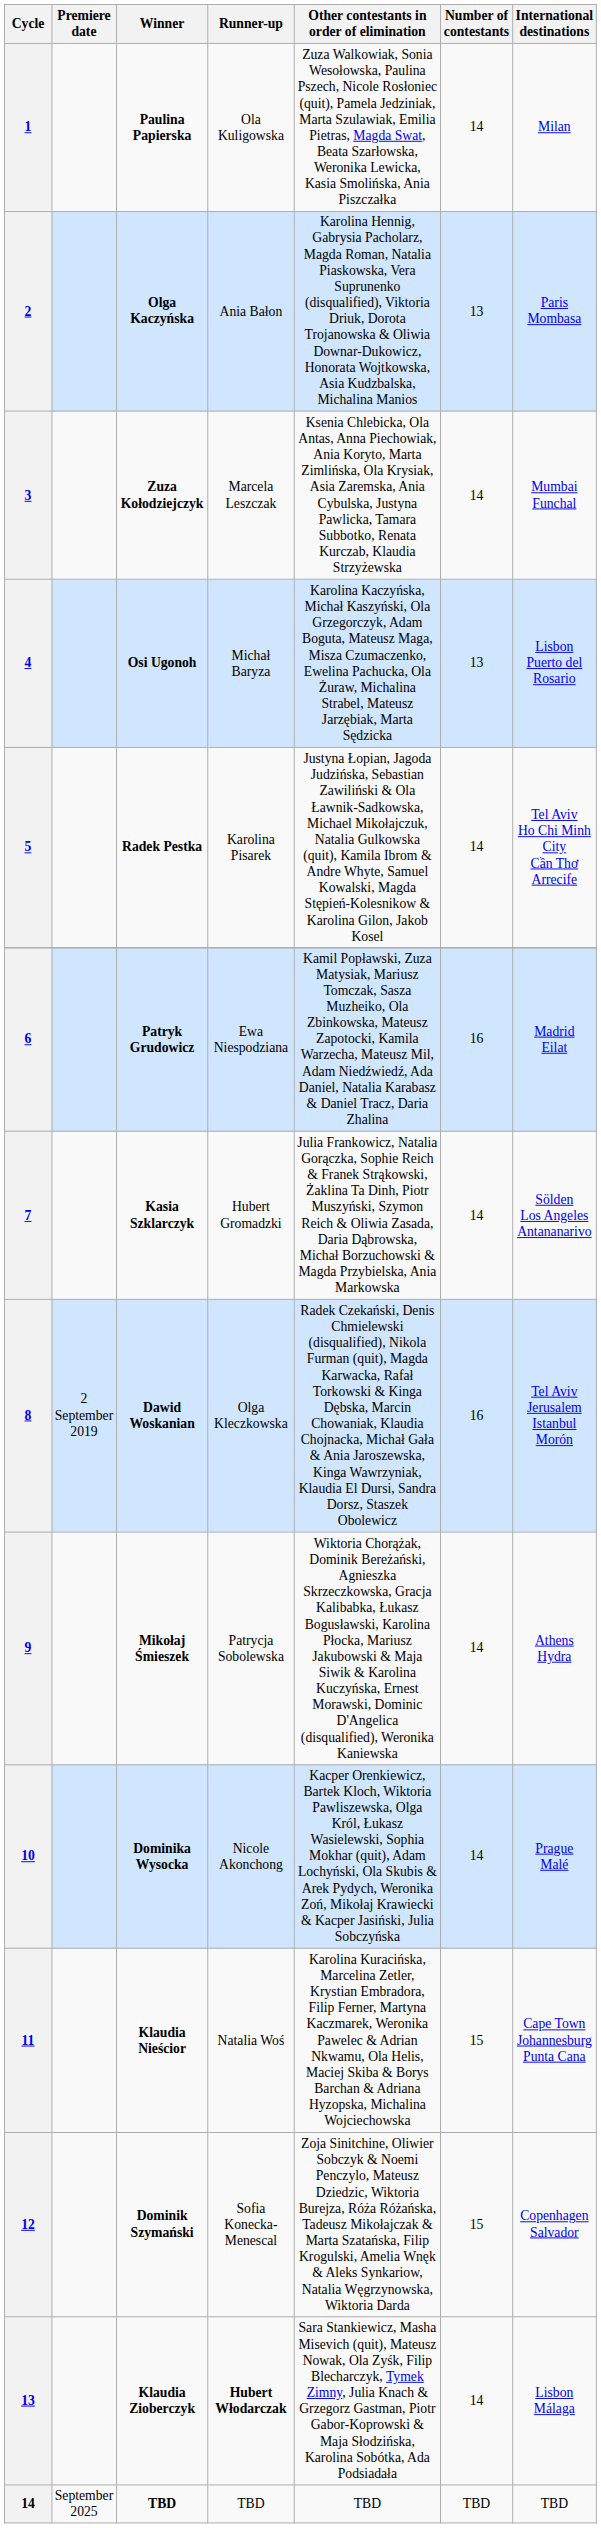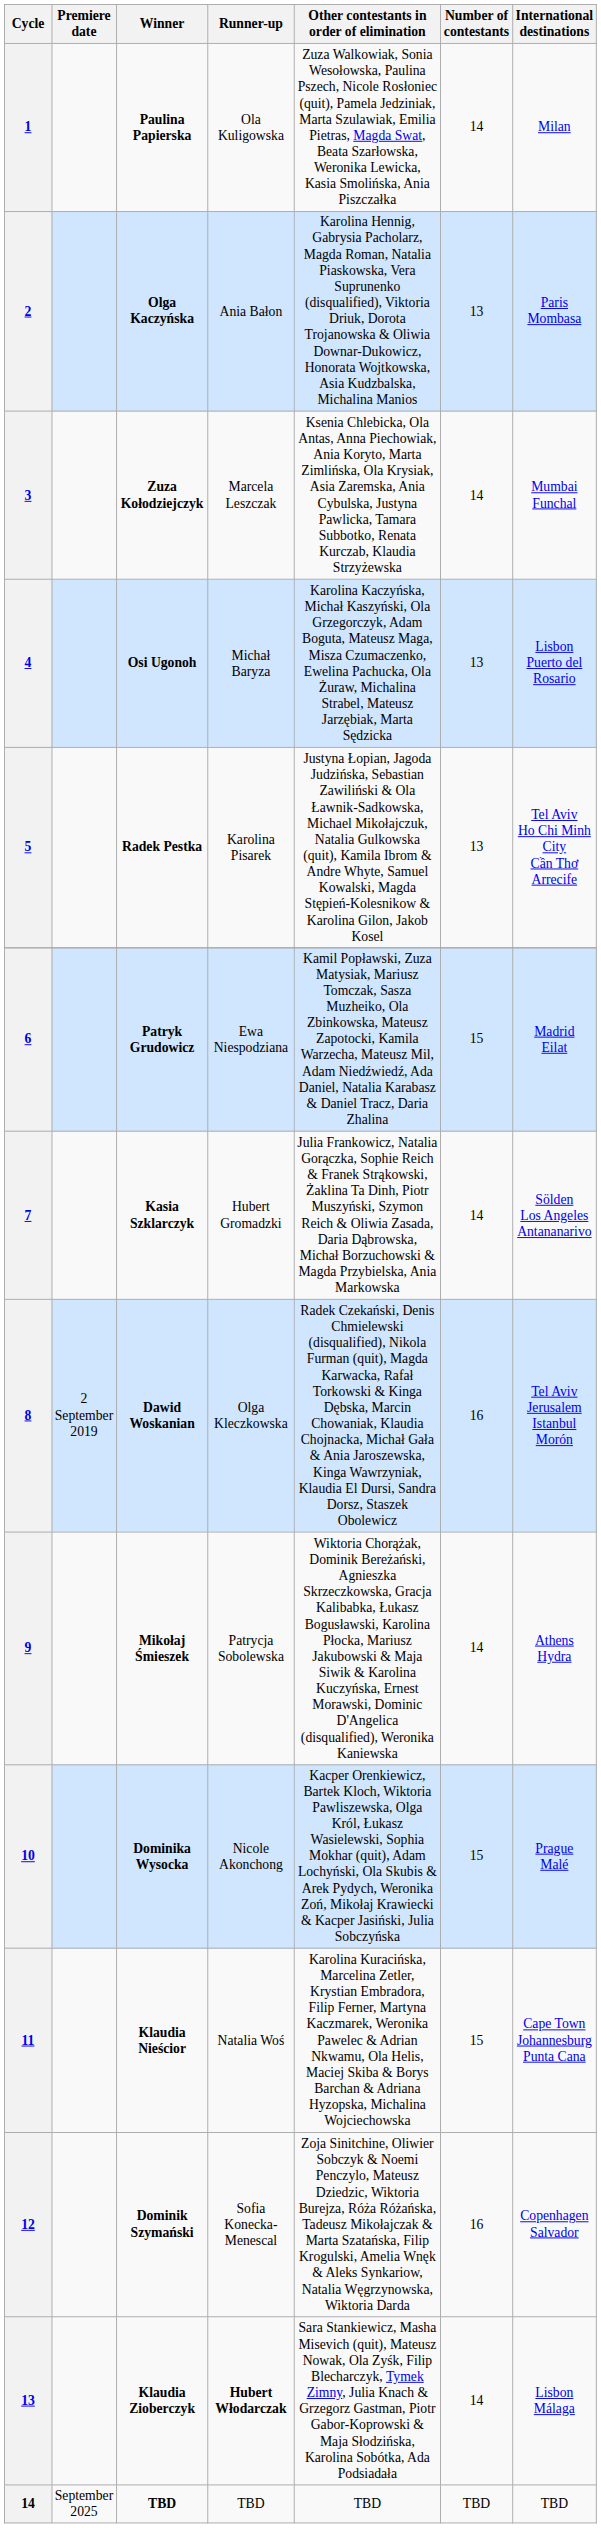(477, 847) 14 -> (477, 847) 13
(477, 1039) 16 -> (477, 1039) 15
(477, 1856) 14 -> (477, 1856) 15
(477, 2224) 15 -> (477, 2224) 16
